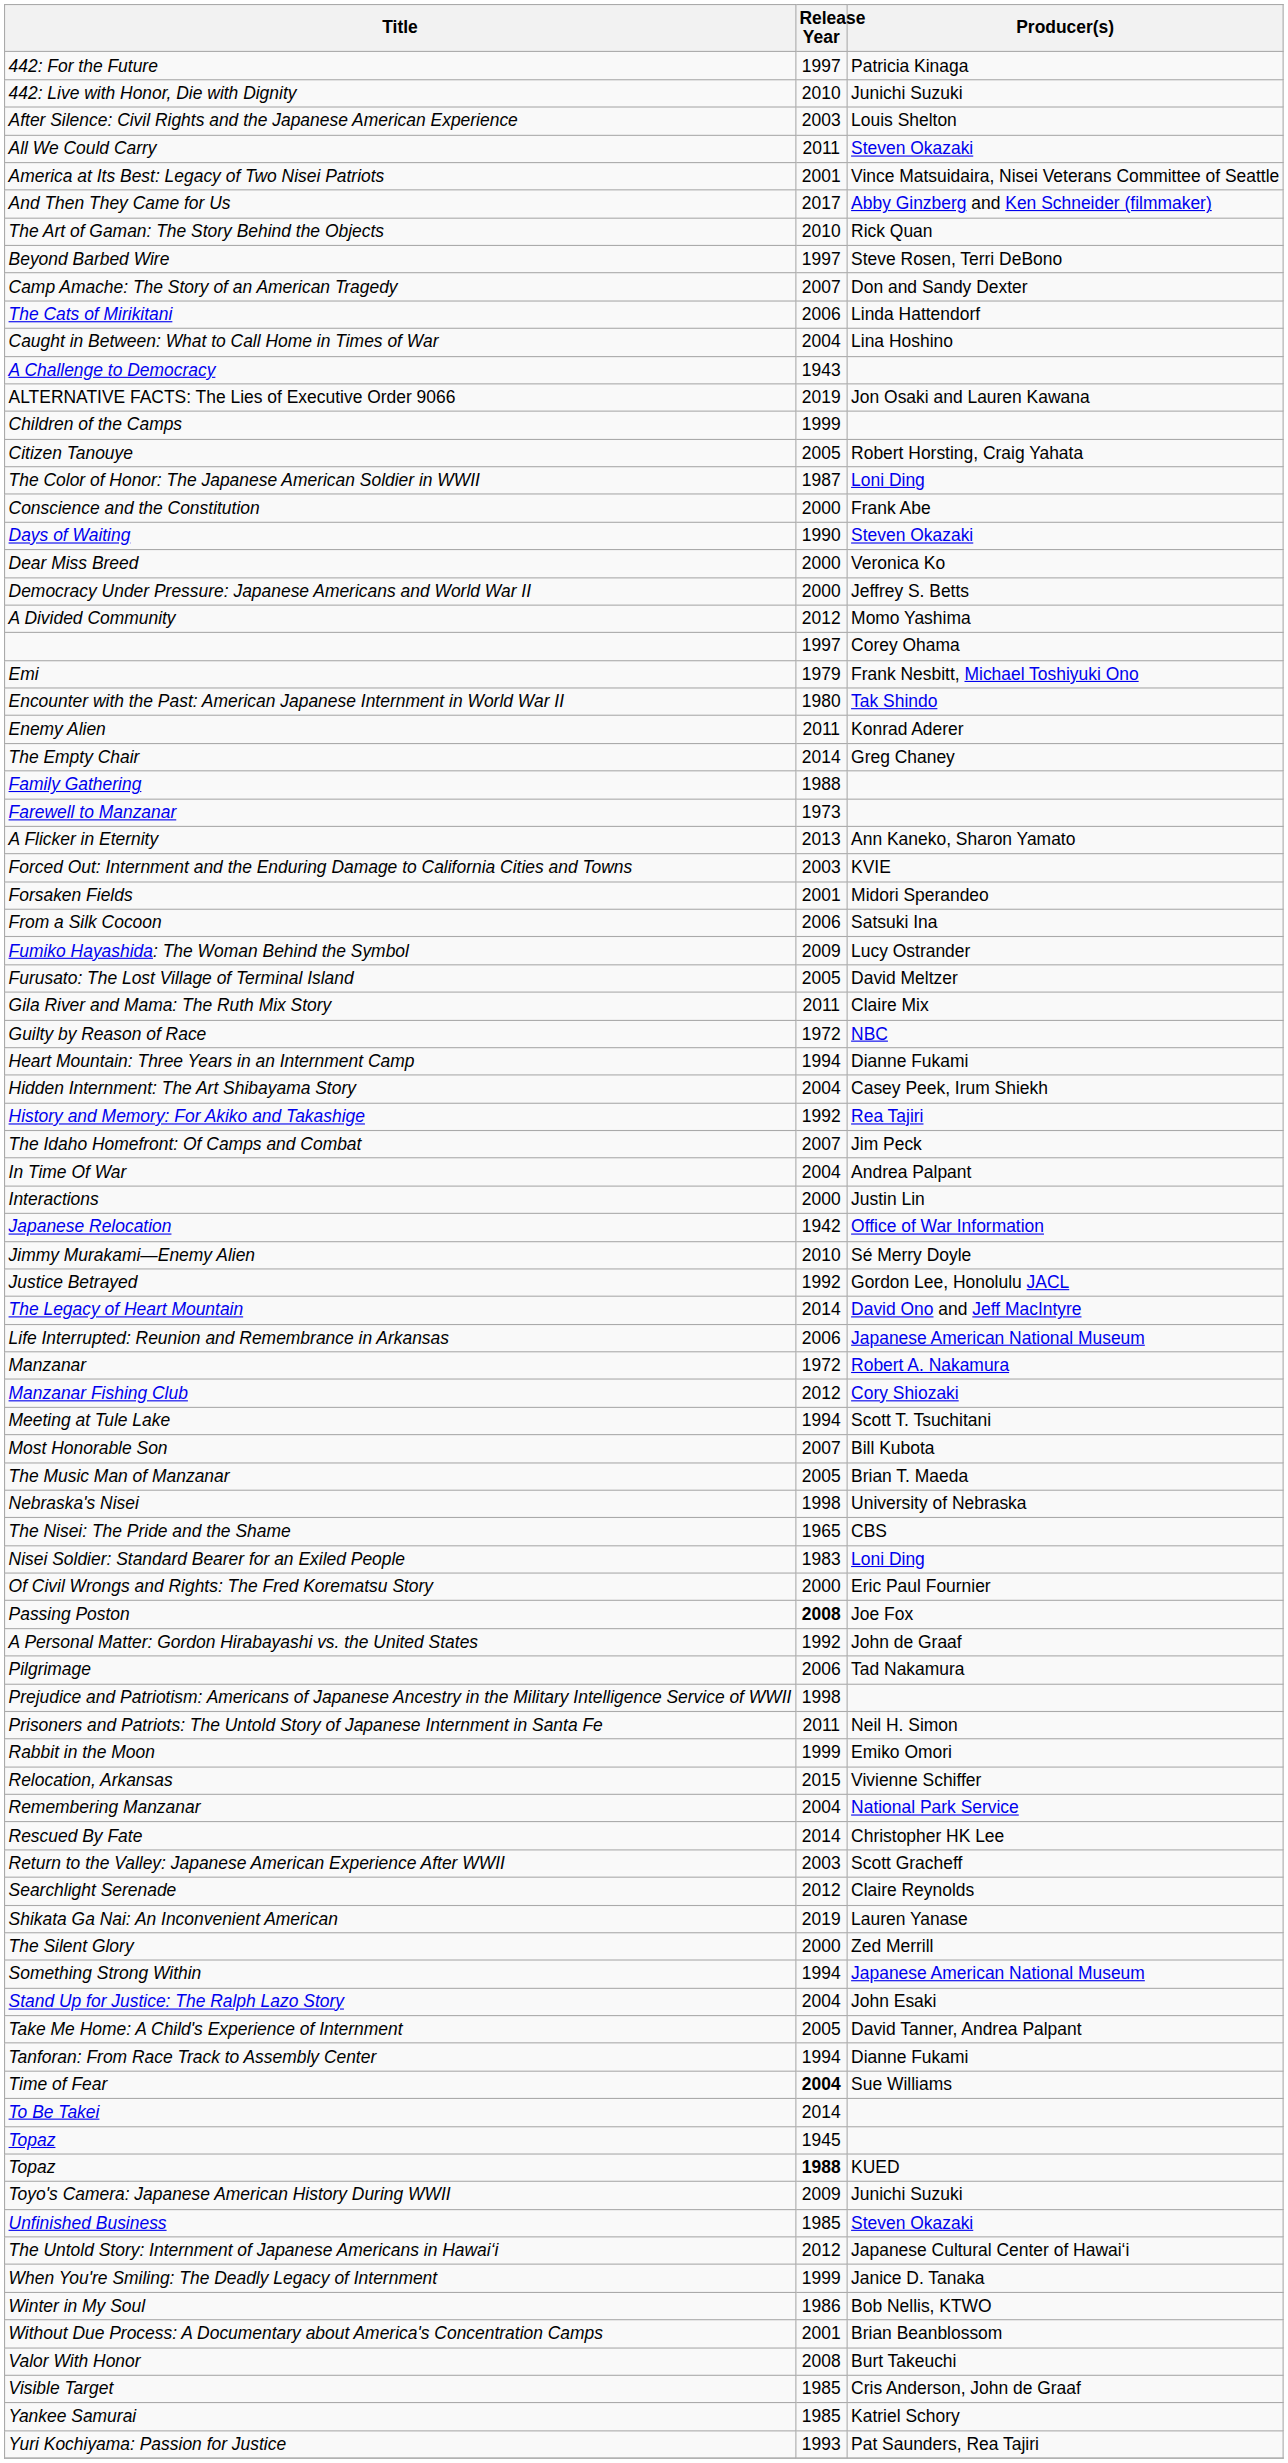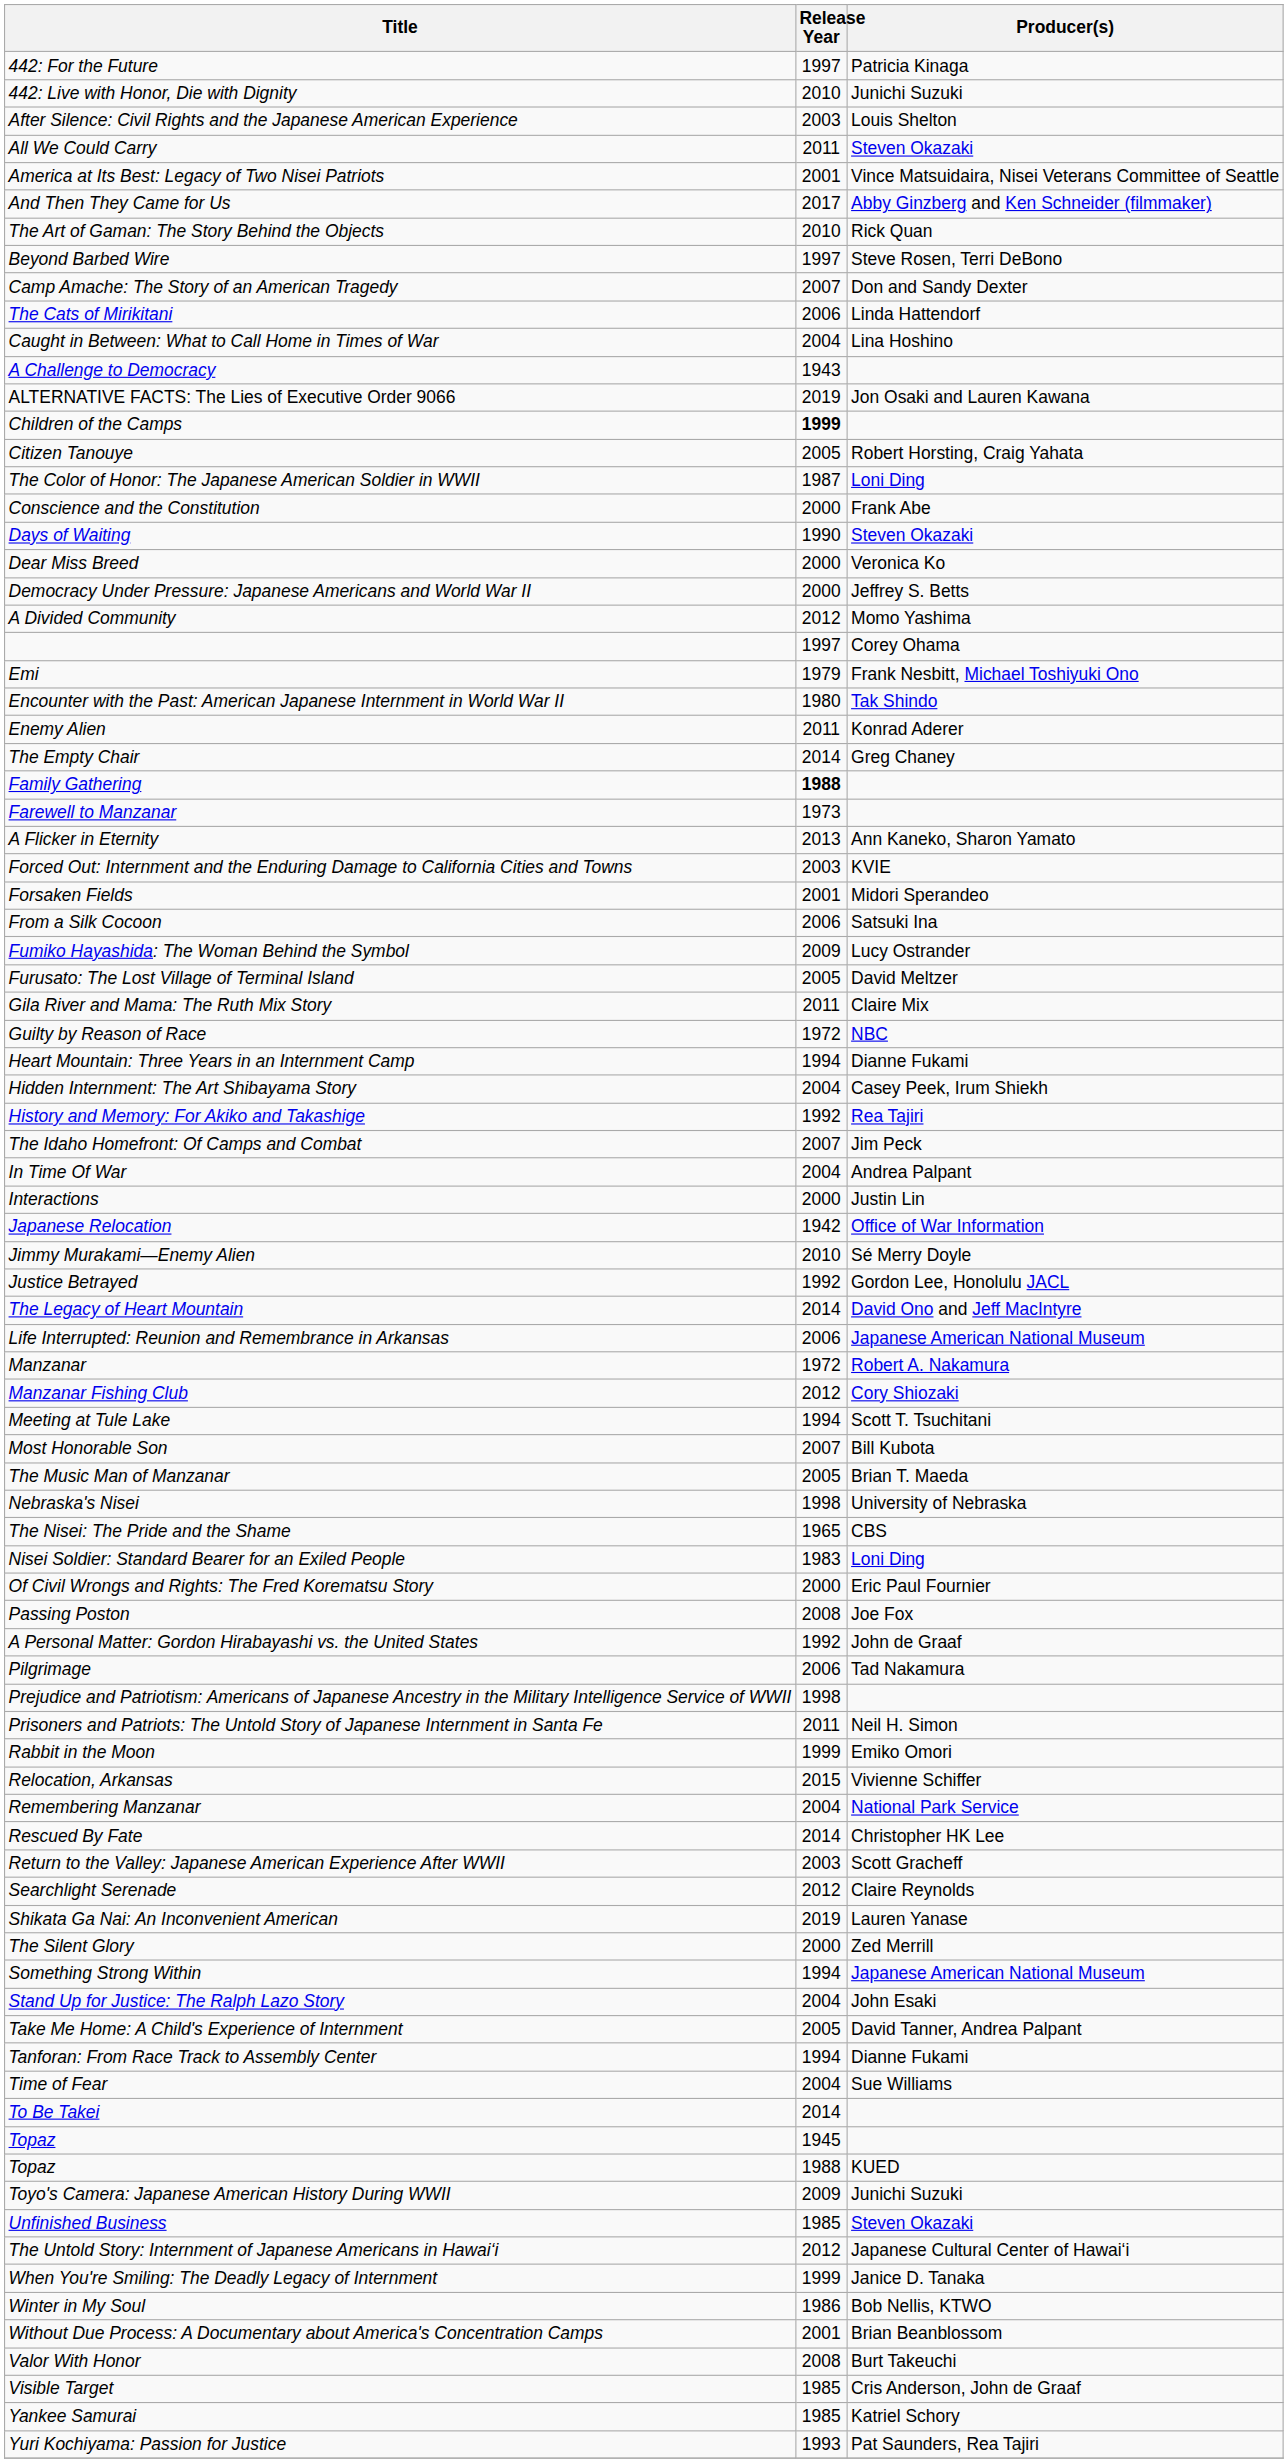(821, 425) normal -> (821, 425) bold
(821, 784) normal -> (821, 784) bold
(821, 1614) bold -> (821, 1614) normal
(821, 2084) bold -> (821, 2084) normal
(821, 2167) bold -> (821, 2167) normal
